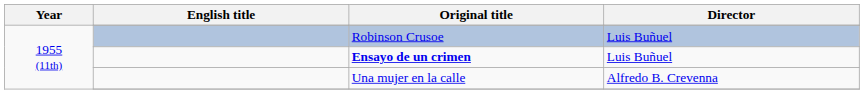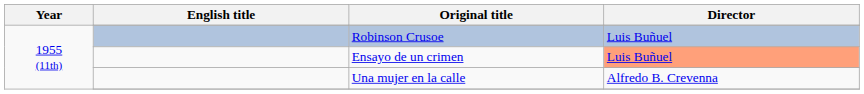(411, 57) bold -> (408, 57) normal
(639, 57) no background -> (639, 57) lightsalmon background
